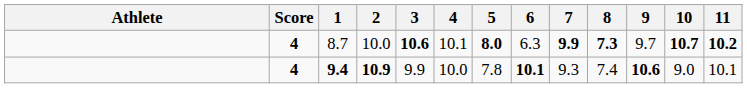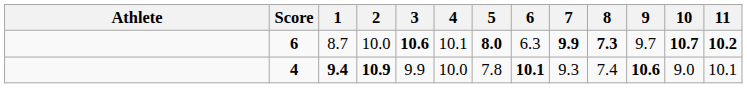(294, 43) 4 -> (294, 43) 6
